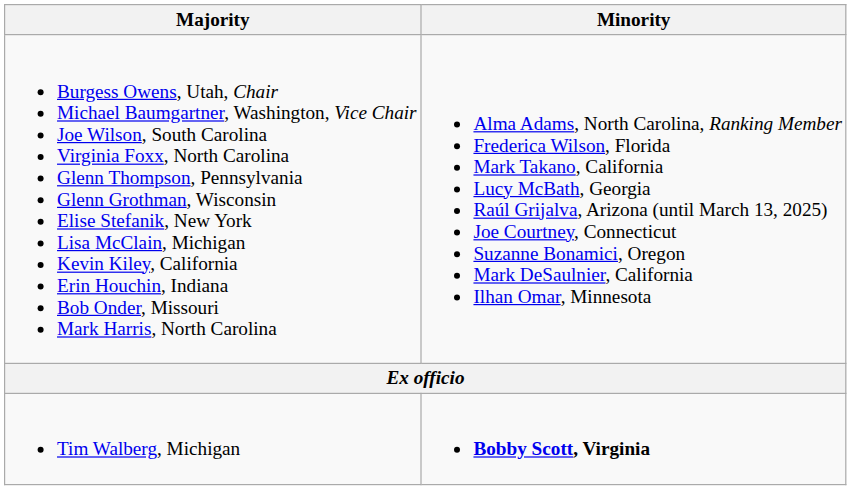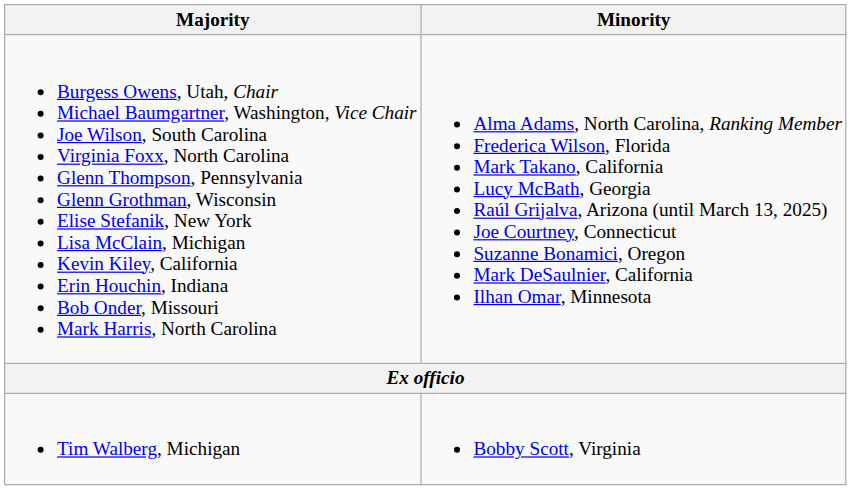(634, 450) bold -> (634, 450) normal
